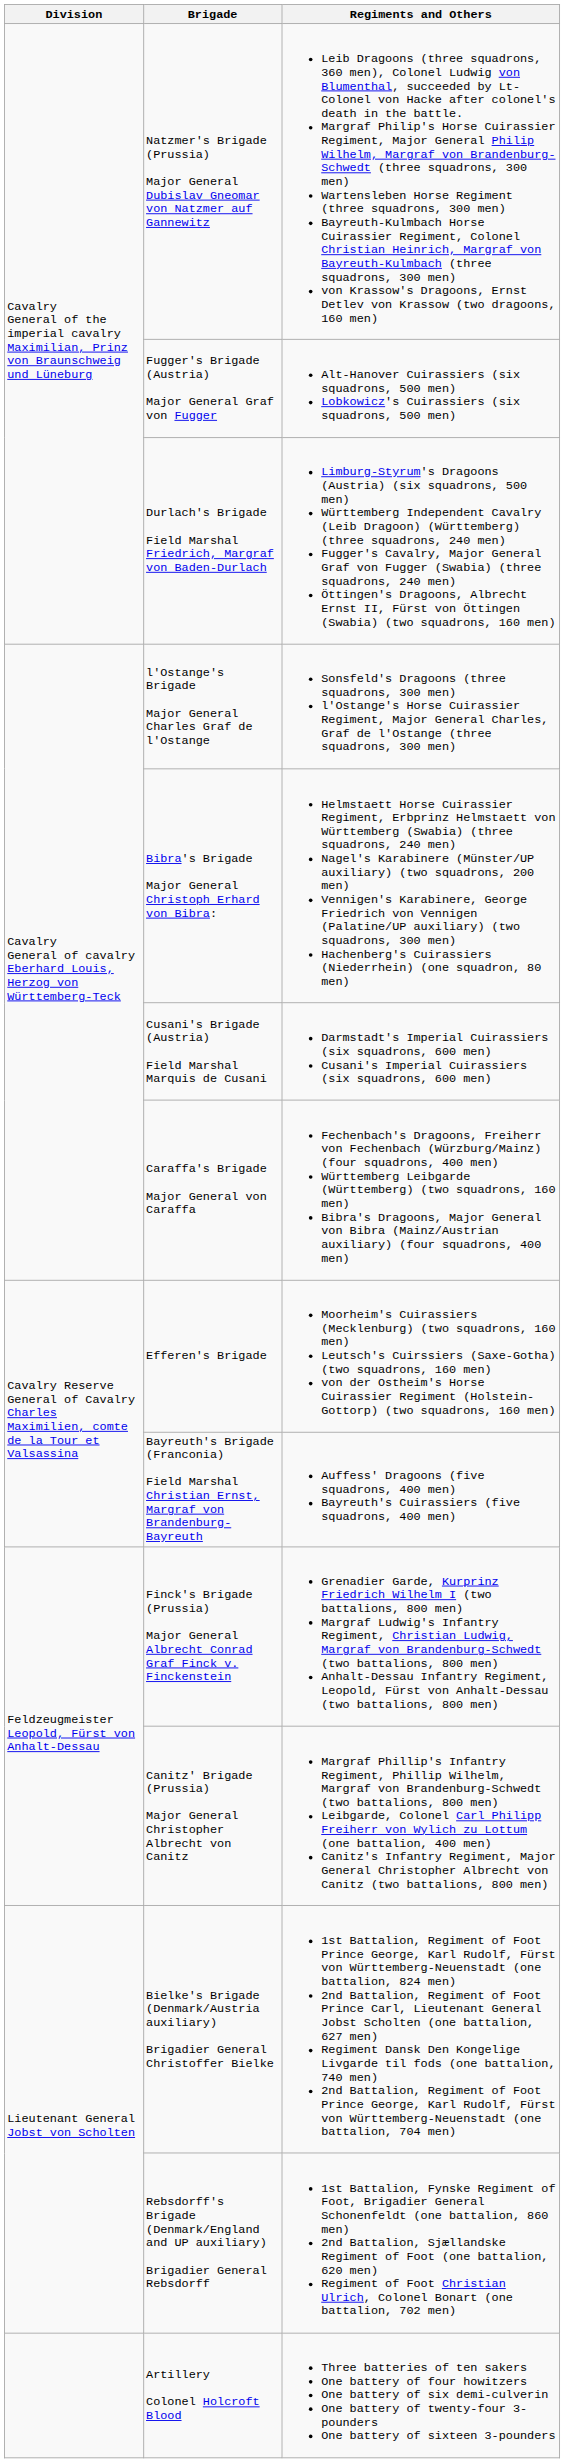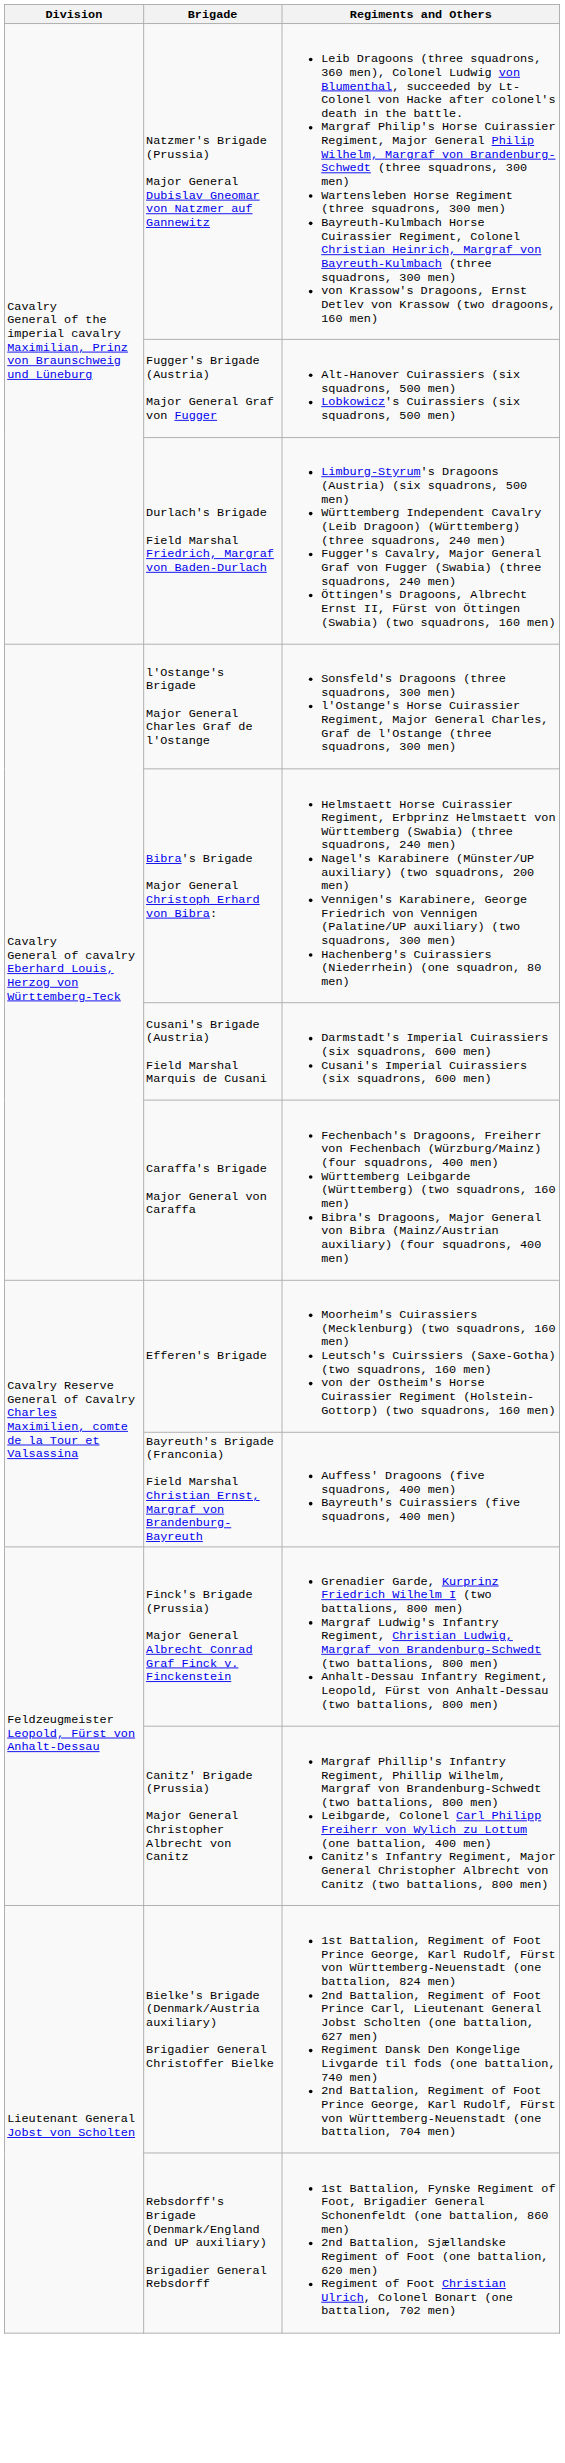- row: (203, 2395)
